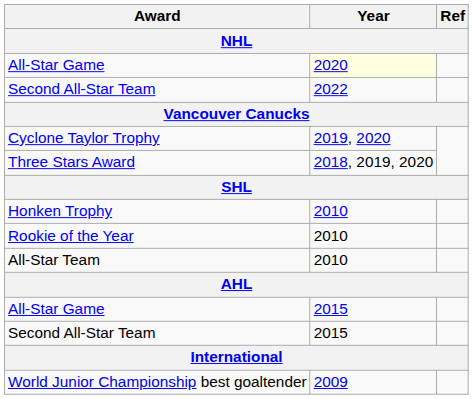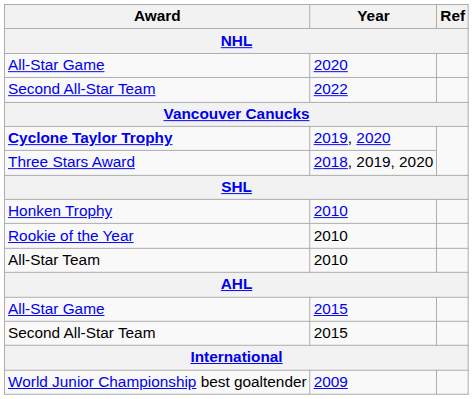(331, 65) lightyellow background -> (331, 65) no background
(84, 138) normal -> (90, 138) bold
